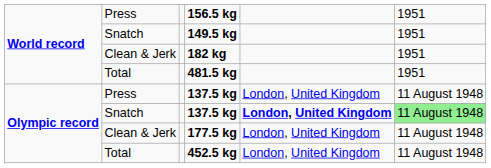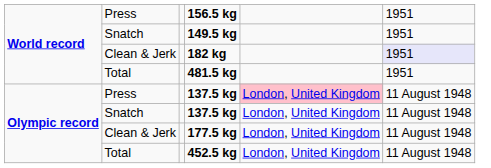(411, 53) no background -> (400, 53) lavender background
(311, 93) no background -> (311, 93) pink background
(317, 113) bold -> (311, 113) normal
(440, 113) lightgreen background -> (429, 113) no background
